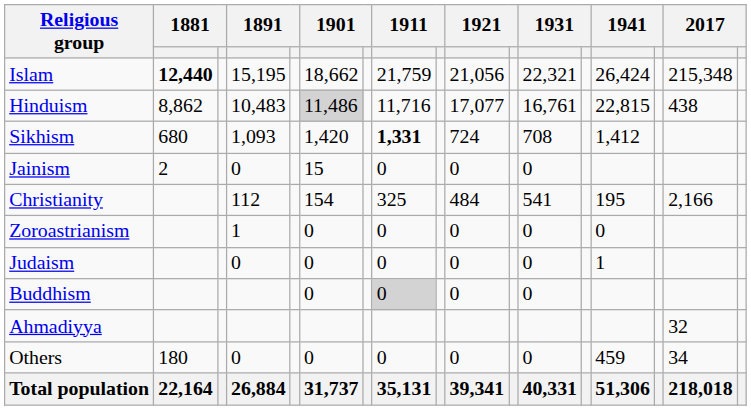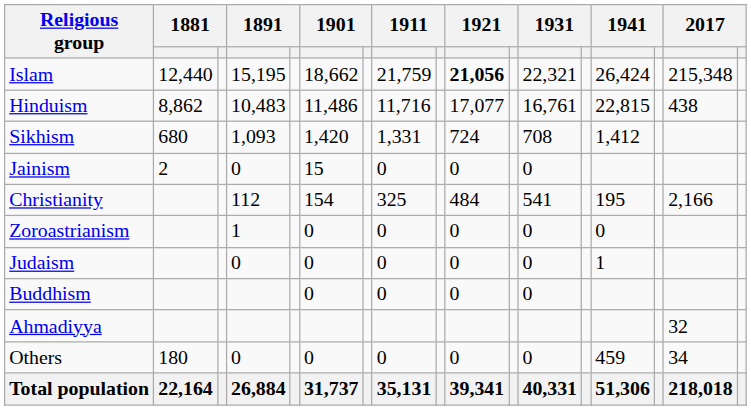(185, 74) bold -> (185, 74) normal
(477, 74) normal -> (477, 74) bold
(331, 105) lightgrey background -> (331, 105) no background
(399, 136) bold -> (399, 136) normal
(382, 294) lightgrey background -> (382, 294) no background
